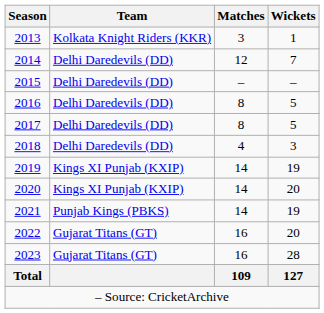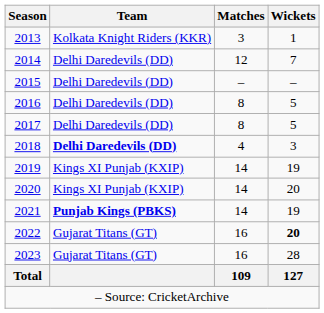(113, 146) normal -> (115, 146) bold
(111, 210) normal -> (114, 210) bold
(293, 232) normal -> (293, 232) bold
